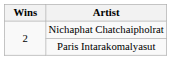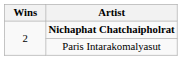(106, 30) normal -> (112, 30) bold
